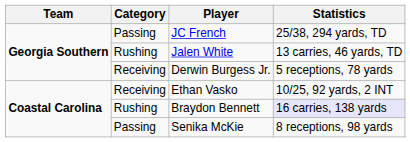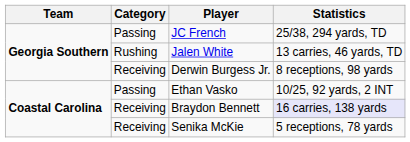(334, 71) 5 receptions, 78 yards -> (334, 71) 8 receptions, 98 yards
(140, 89) Receiving -> (135, 89) Passing
(136, 108) Rushing -> (140, 108) Receiving
(135, 127) Passing -> (140, 127) Receiving
(334, 127) 8 receptions, 98 yards -> (334, 127) 5 receptions, 78 yards
